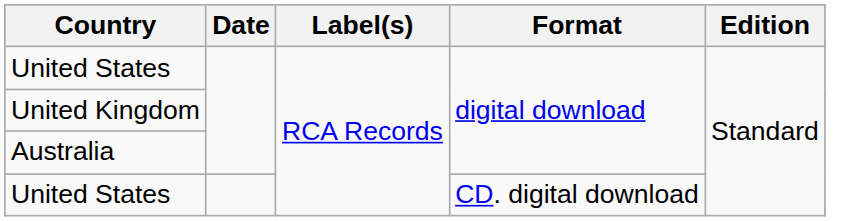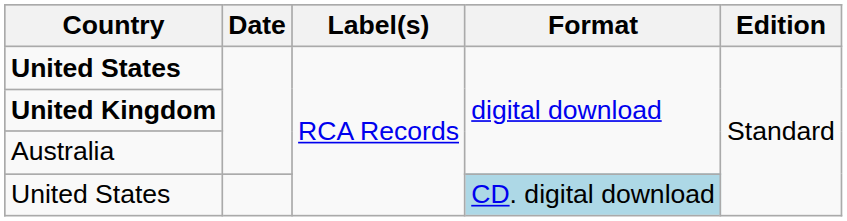(91, 67) normal -> (96, 67) bold
(105, 109) normal -> (113, 109) bold
(577, 194) no background -> (593, 194) lightblue background
